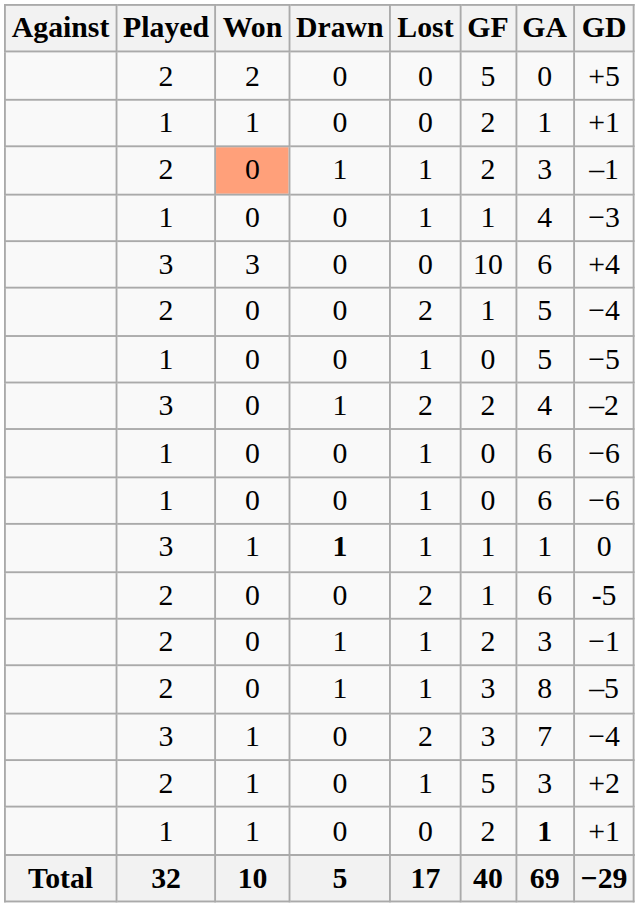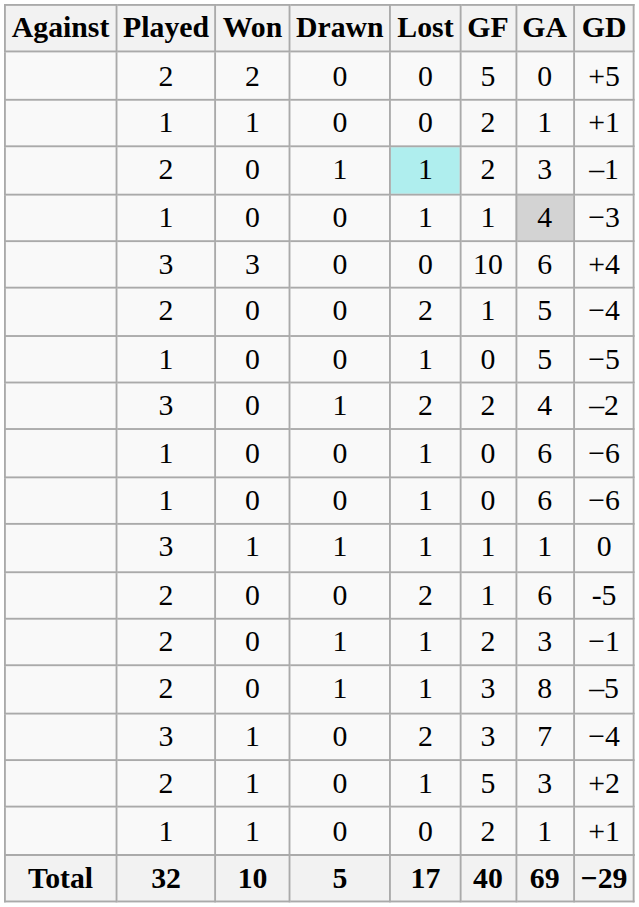(253, 169) lightsalmon background -> (253, 169) no background
(425, 169) no background -> (425, 169) paleturquoise background
(545, 216) no background -> (545, 216) lightgrey background
(340, 547) bold -> (340, 547) normal
(545, 830) bold -> (545, 830) normal
